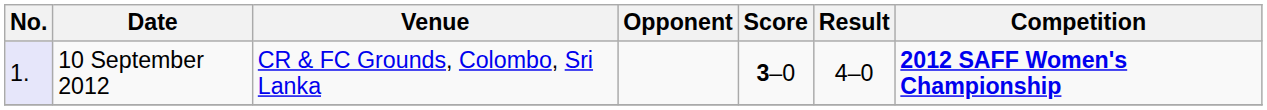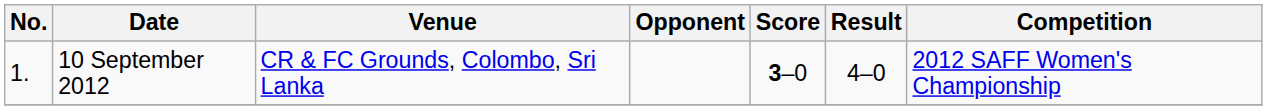(20, 72) lavender background -> (20, 72) no background
(1014, 72) bold -> (1022, 72) normal
